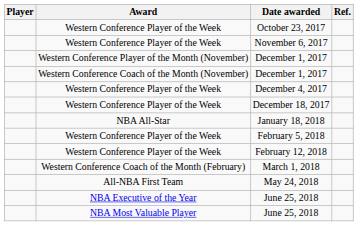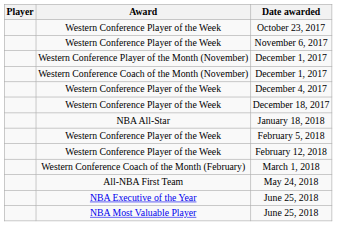- column: (342, 12)
